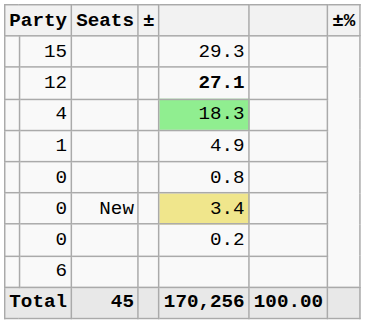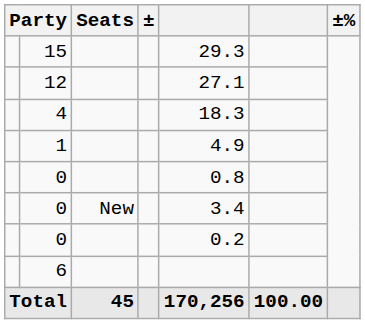(222, 83) bold -> (222, 83) normal
(222, 114) lightgreen background -> (222, 114) no background
(227, 209) khaki background -> (227, 209) no background
